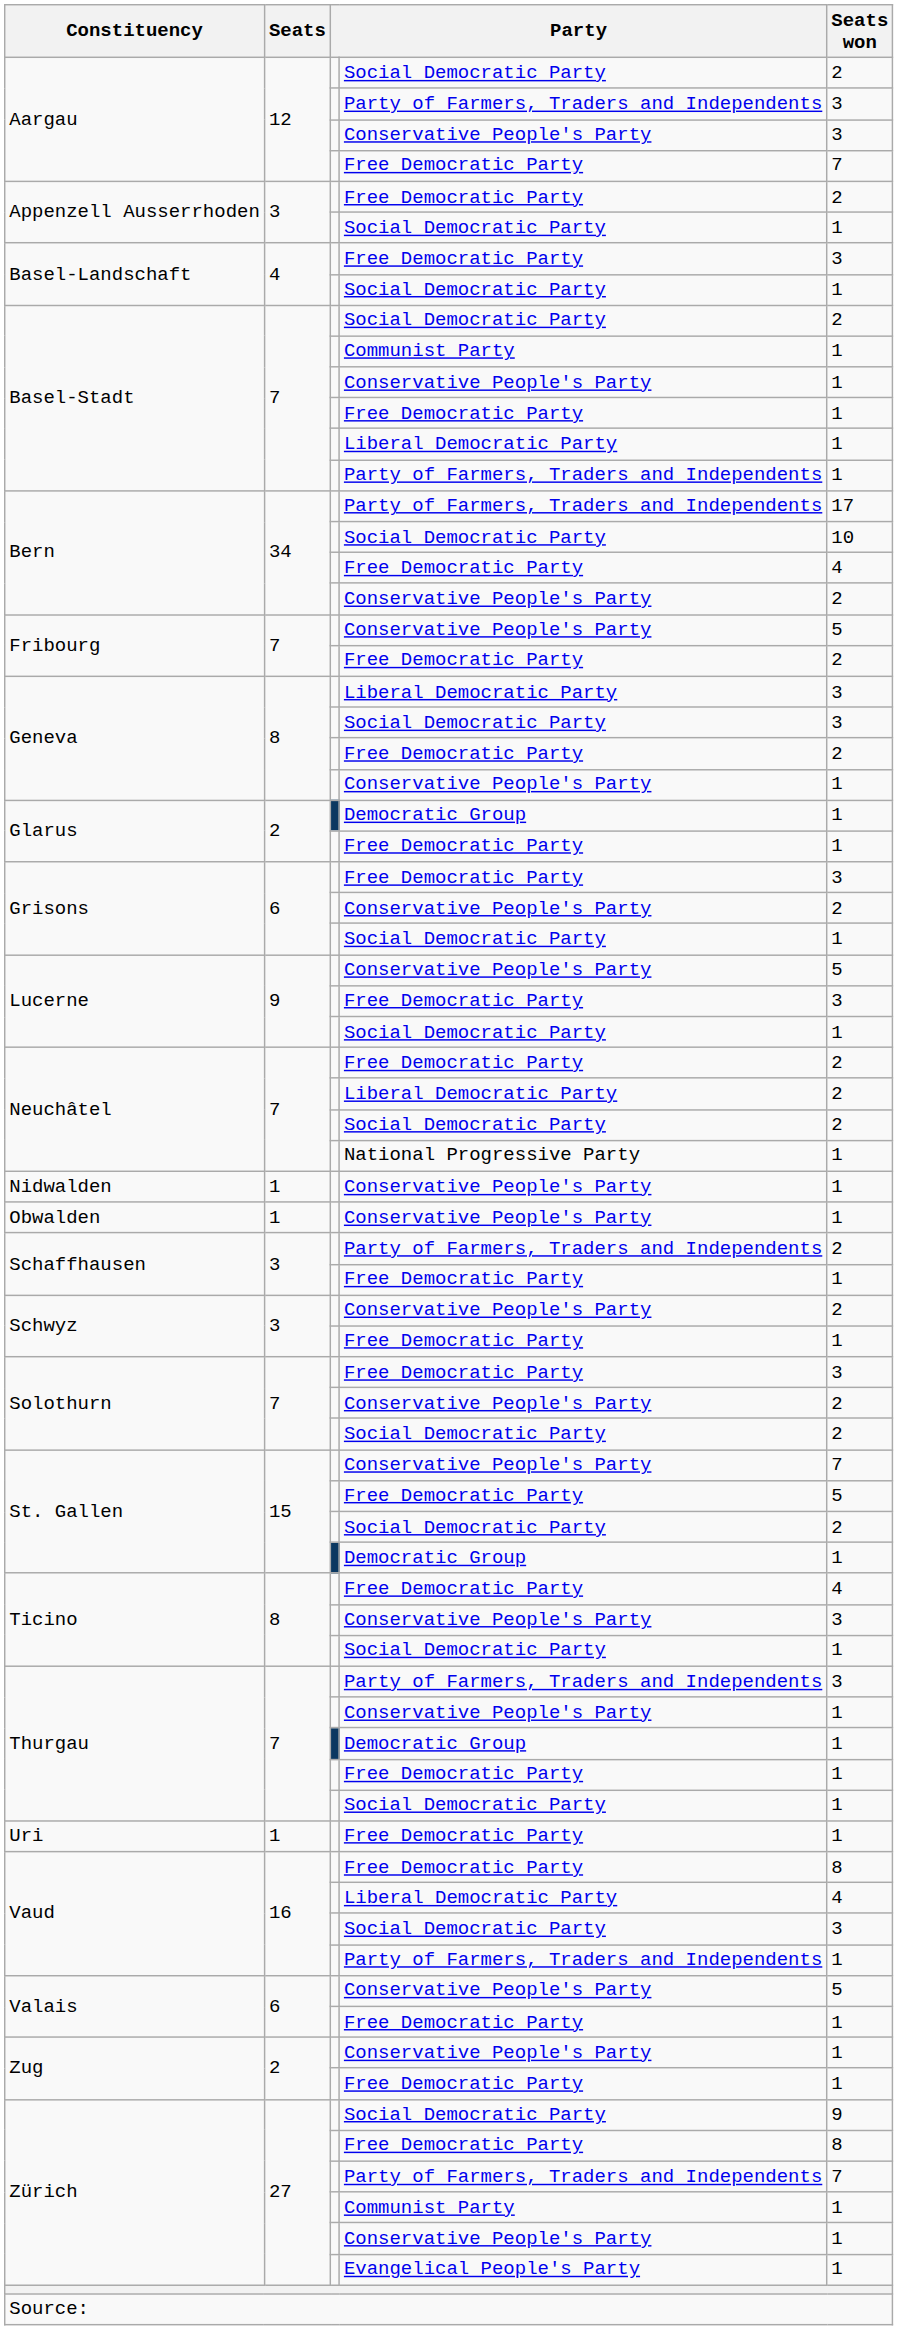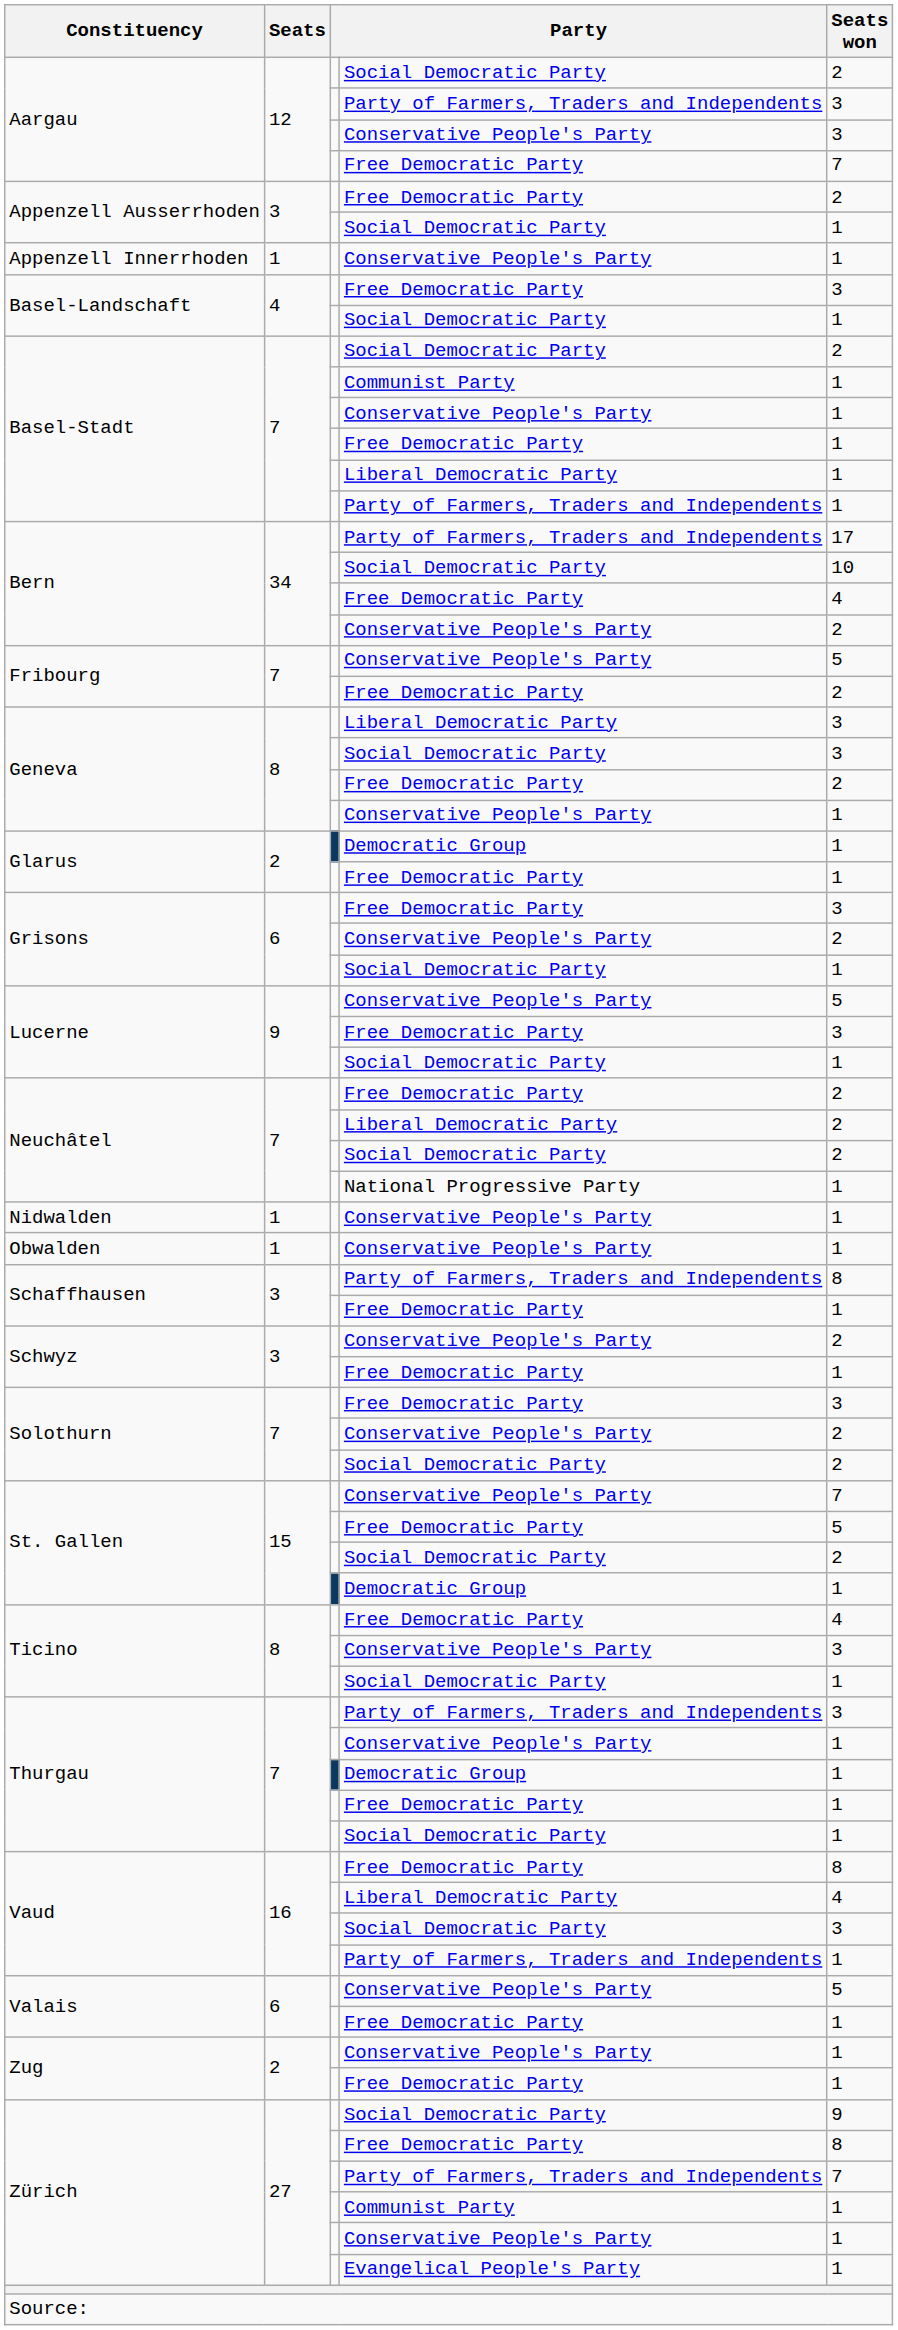+ row: (129, 259)
(837, 1249) 2 -> (837, 1279) 8
- row: (26, 1836)
